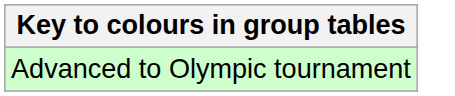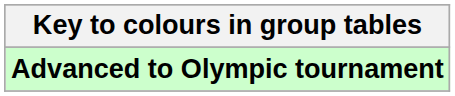(211, 68) normal -> (227, 68) bold
